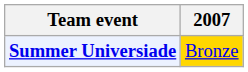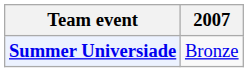(212, 50) gold background -> (212, 50) no background
